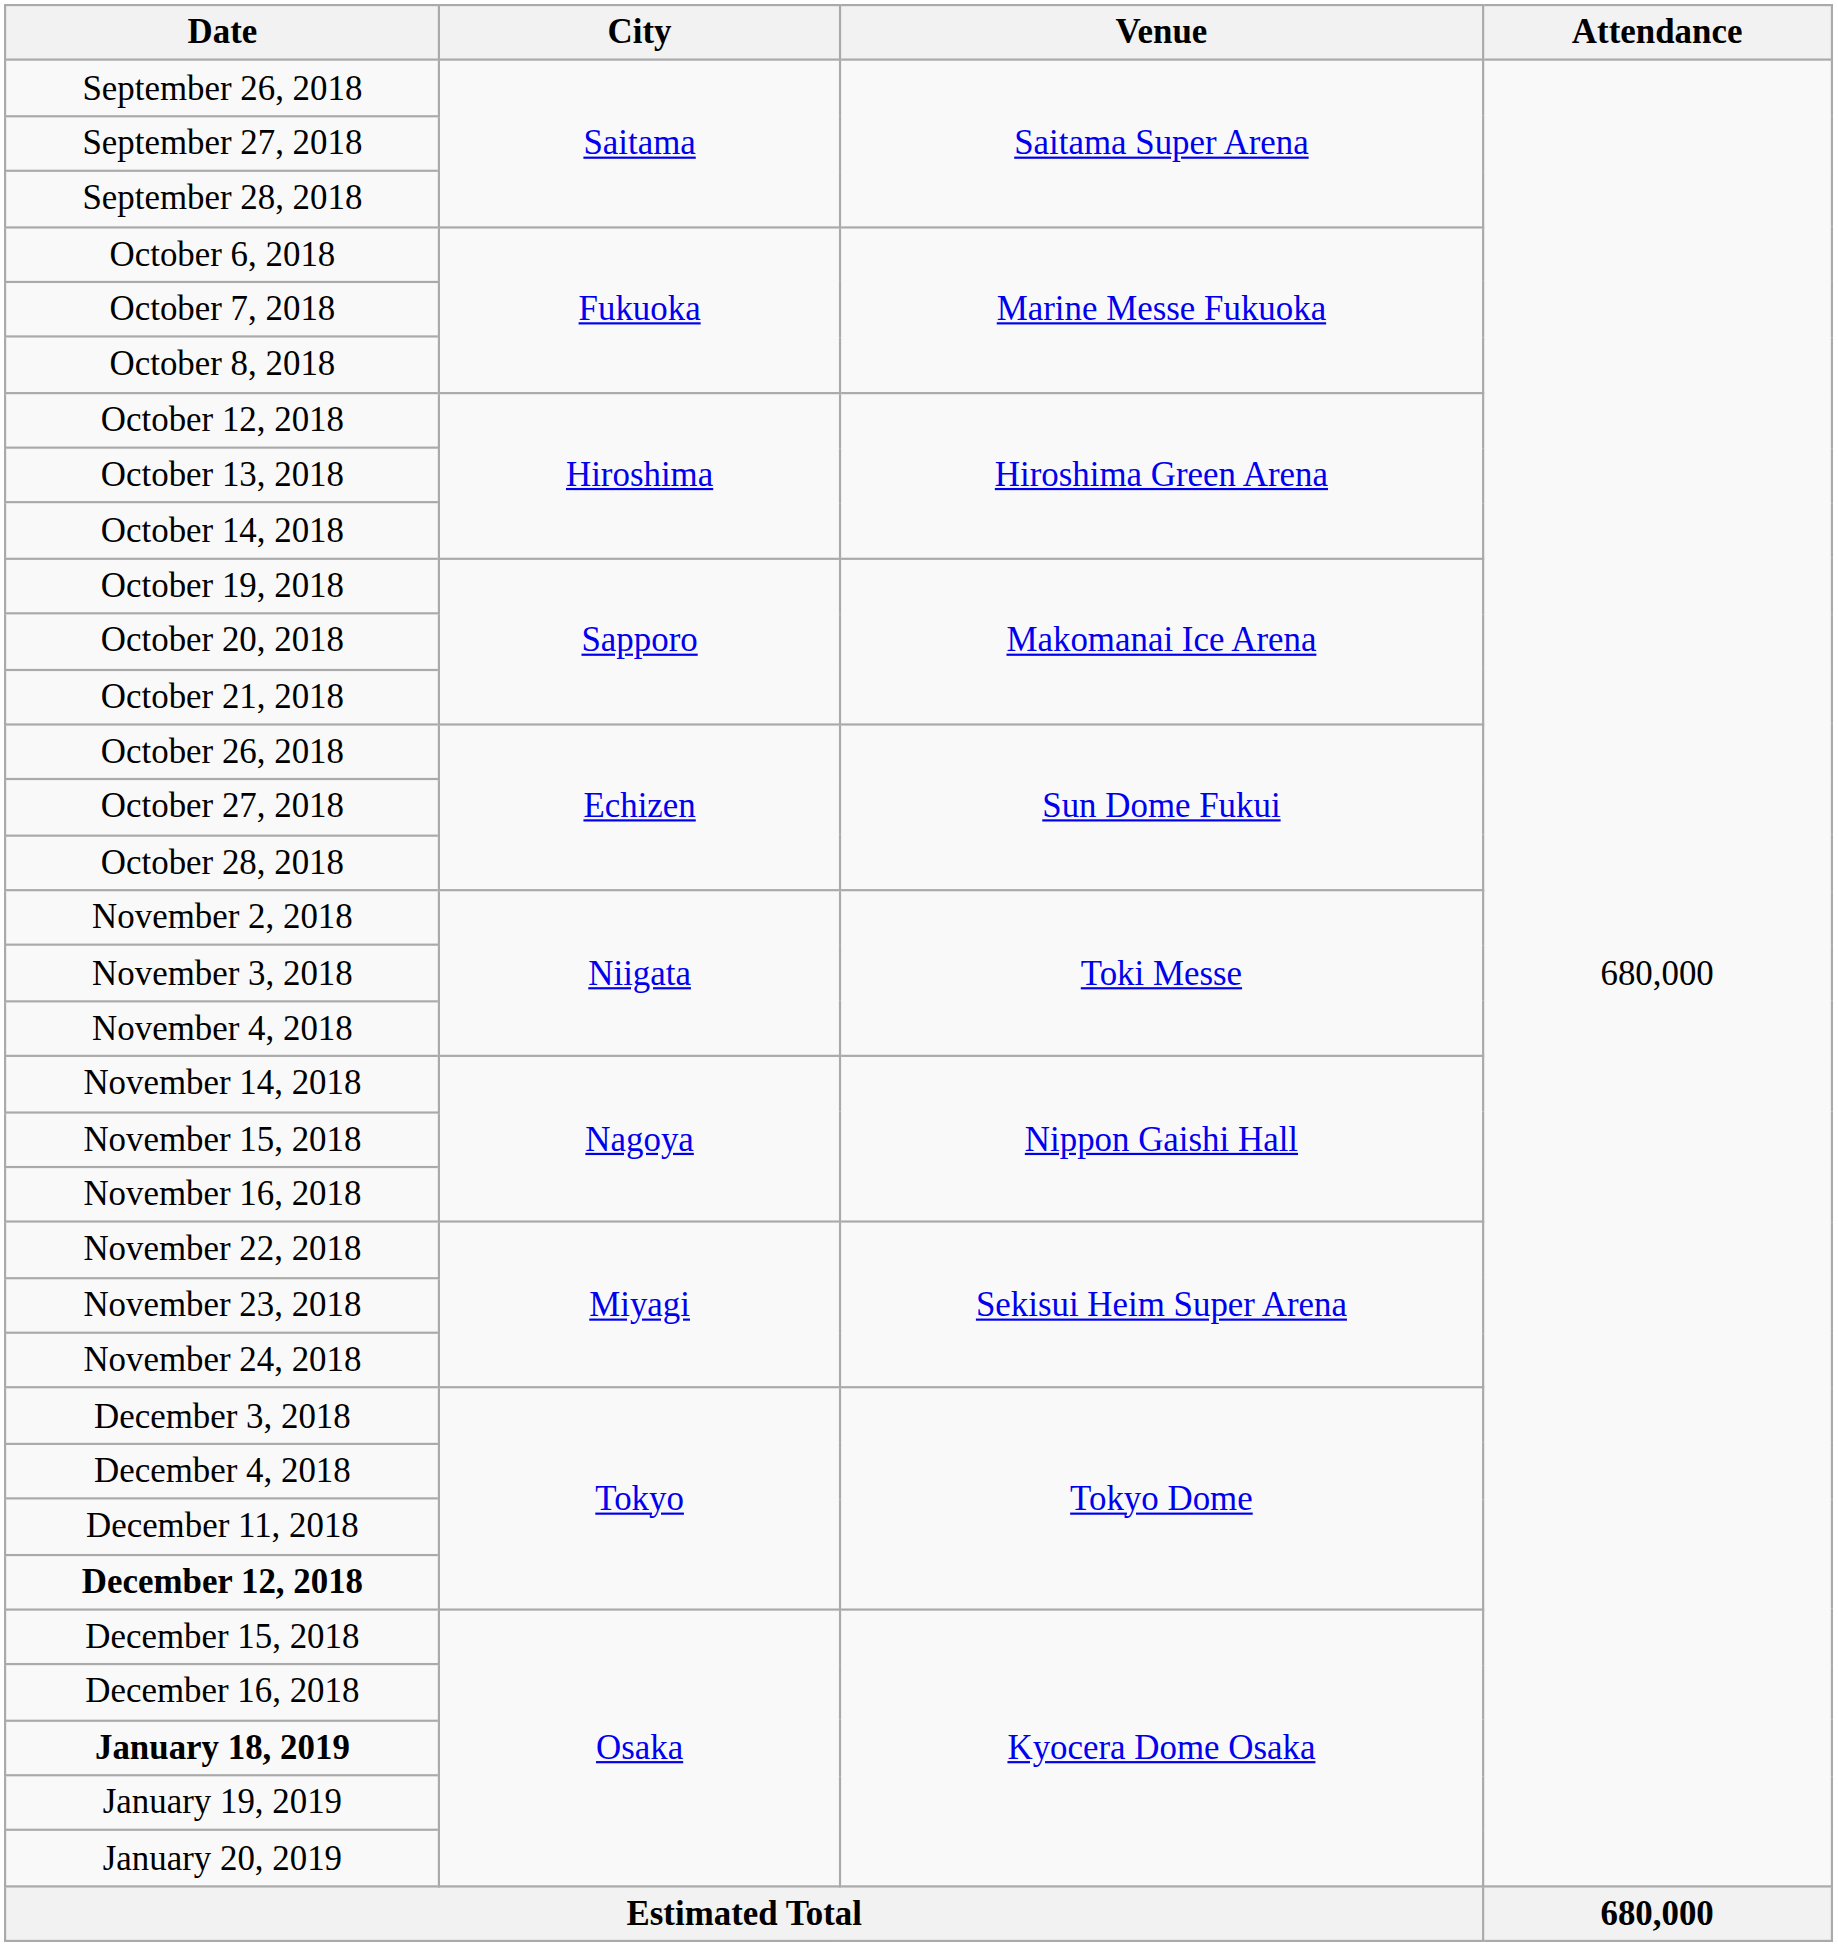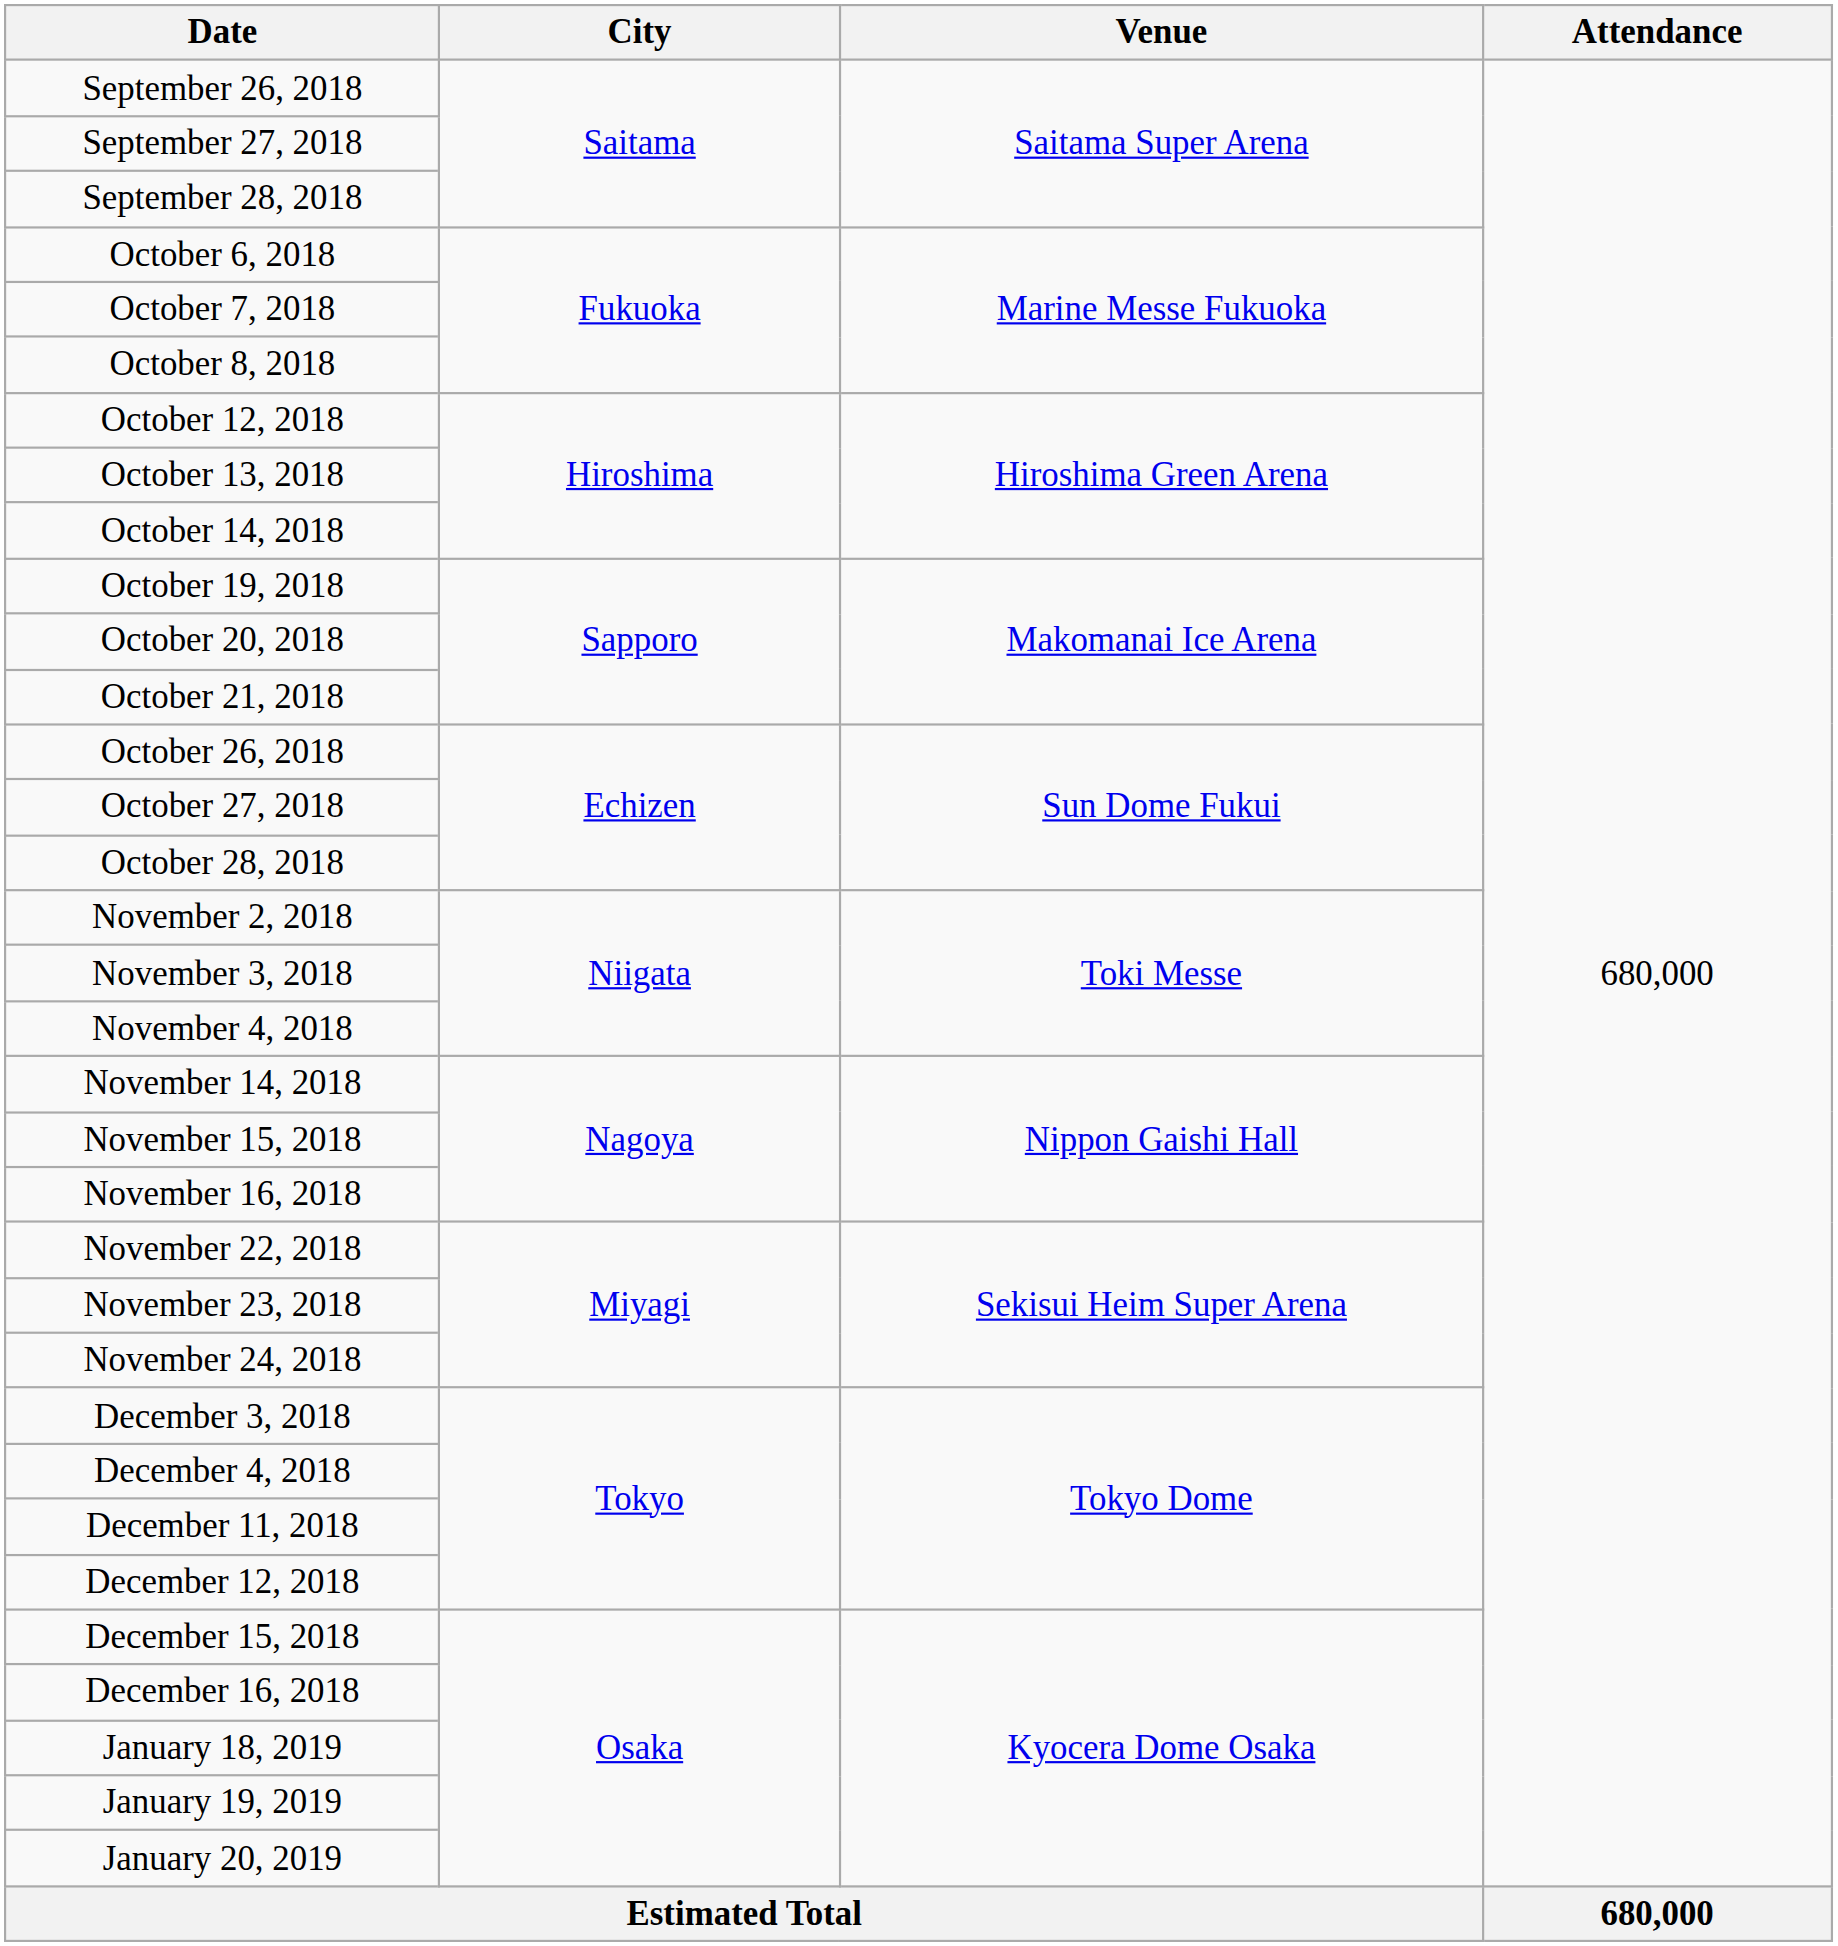(222, 1581) bold -> (222, 1581) normal
(222, 1747) bold -> (222, 1747) normal
